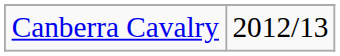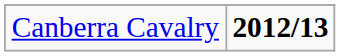(280, 27) normal -> (280, 27) bold
